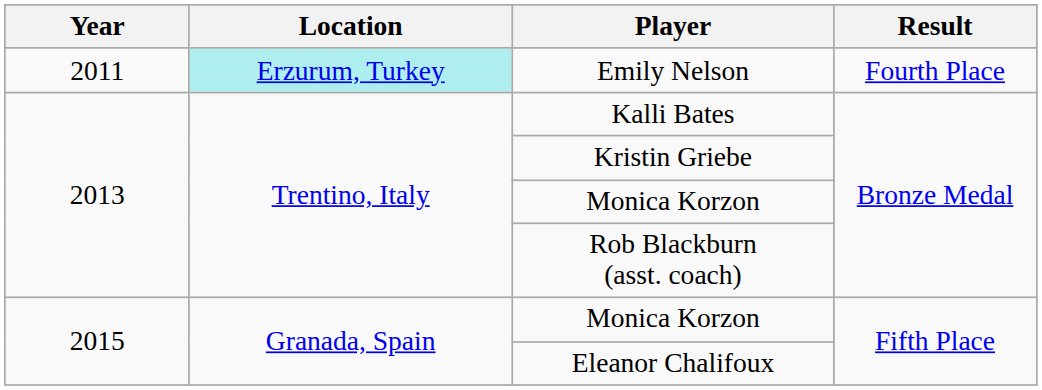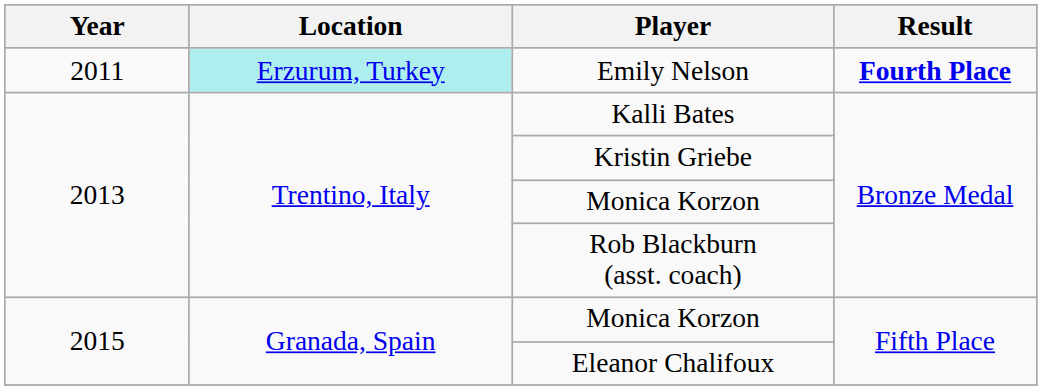(935, 69) normal -> (935, 69) bold
